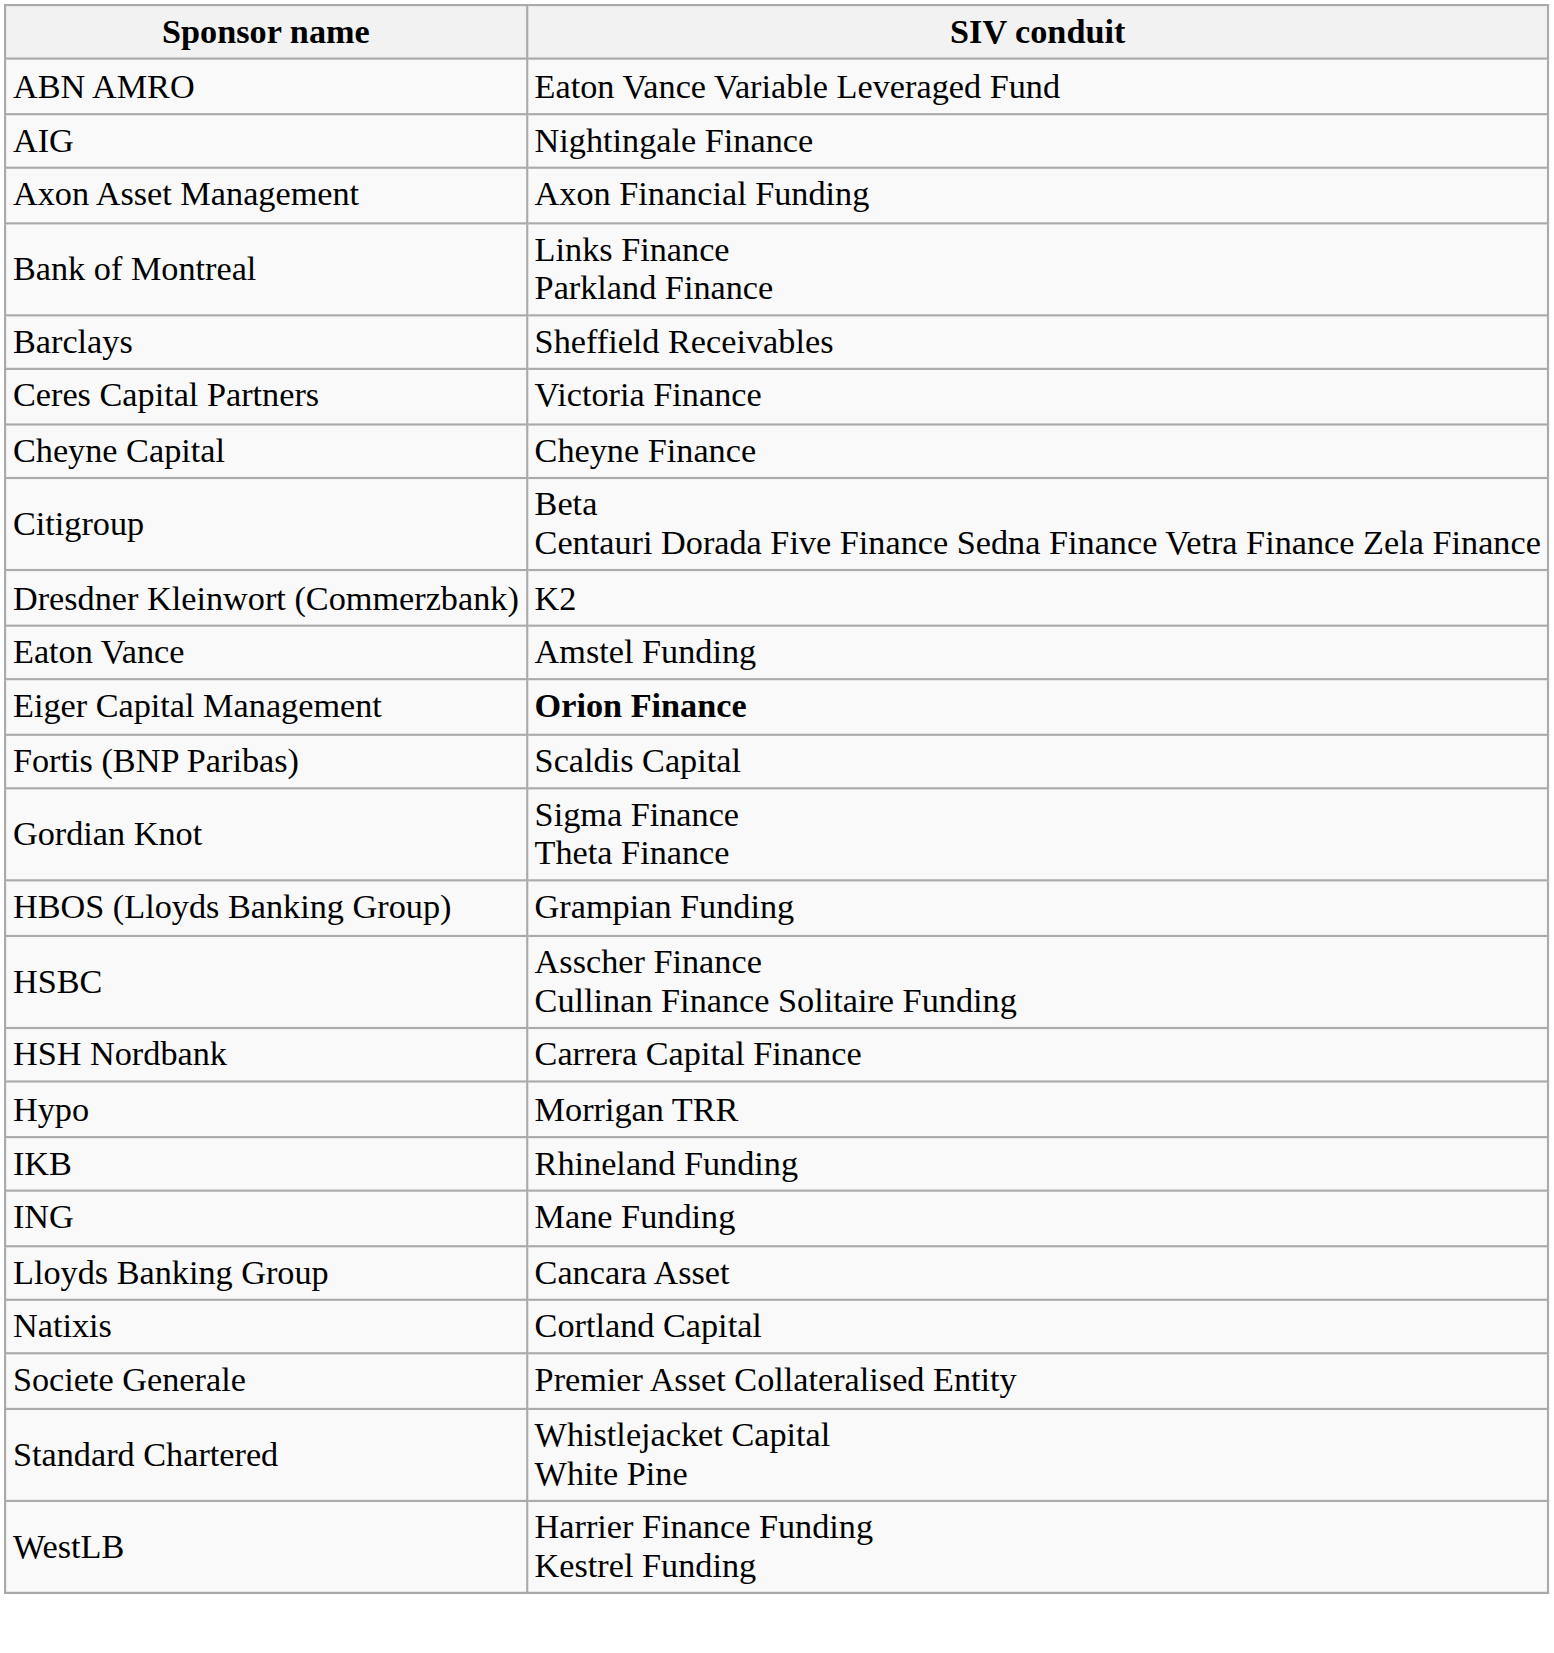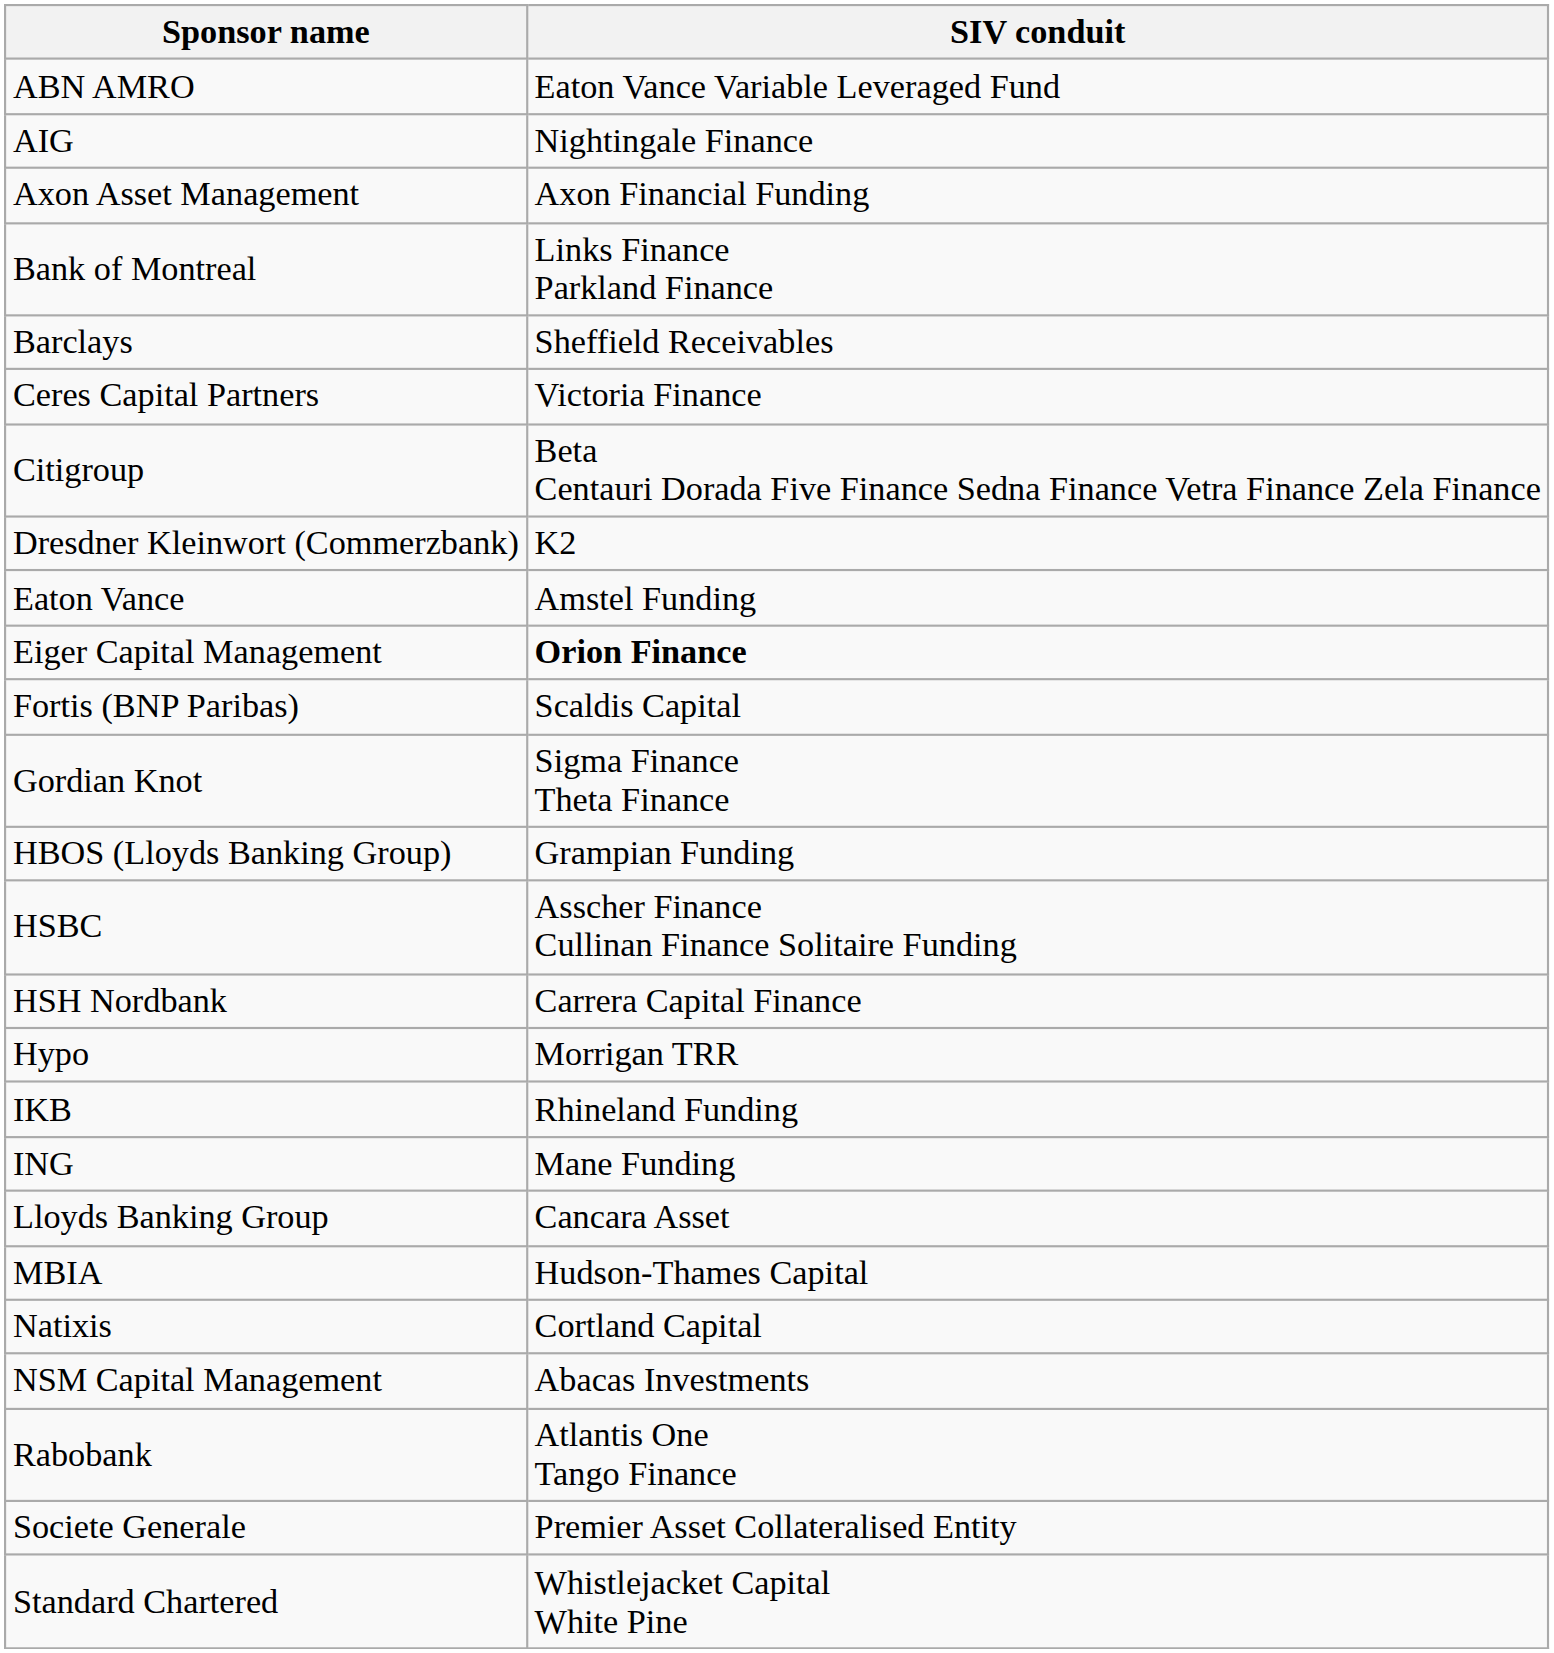- row: (119, 450)
+ row: (58, 1271)
+ row: (197, 1380)
+ row: (82, 1453)
- row: (69, 1546)
